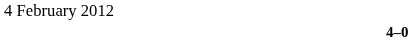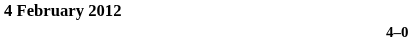(59, 10) normal -> (63, 10) bold
